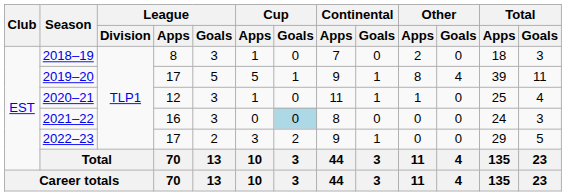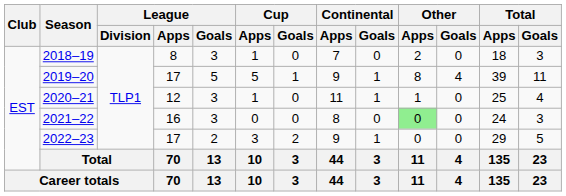(296, 119) lightblue background -> (296, 119) no background
(418, 119) no background -> (418, 119) lightgreen background
